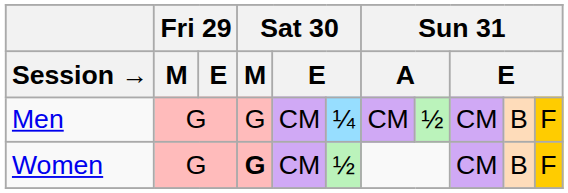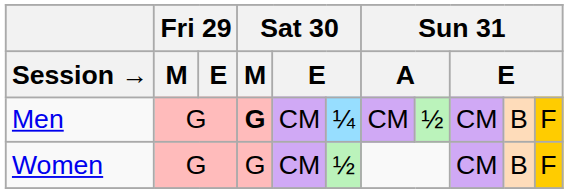(255, 119) normal -> (255, 119) bold
(255, 165) bold -> (255, 165) normal
